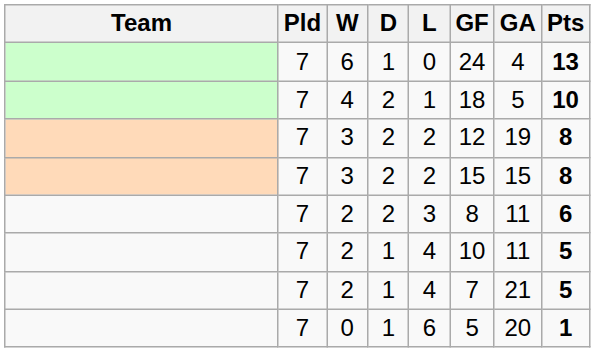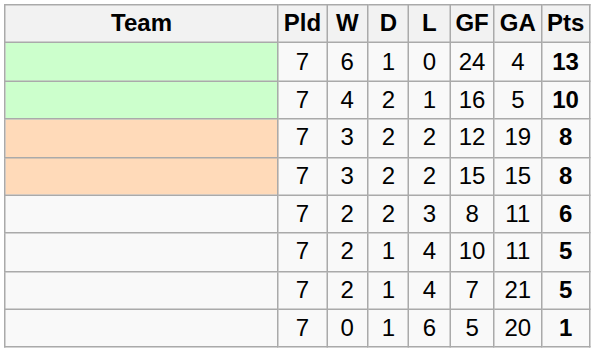(472, 99) 18 -> (472, 99) 16
